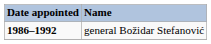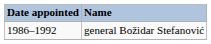(32, 30) bold -> (32, 30) normal
